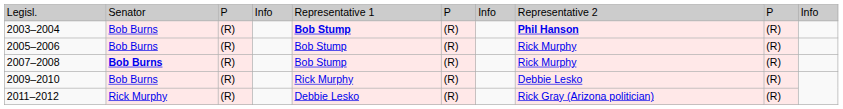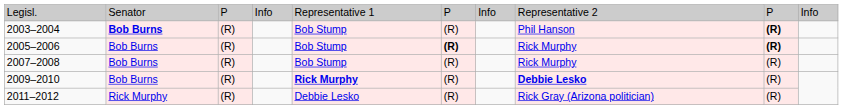(133, 29) normal -> (135, 29) bold
(323, 29) bold -> (321, 29) normal
(548, 29) bold -> (546, 29) normal
(774, 29) normal -> (774, 29) bold
(451, 46) normal -> (451, 46) bold
(774, 46) normal -> (774, 46) bold
(135, 63) bold -> (133, 63) normal
(324, 79) normal -> (326, 79) bold
(550, 79) normal -> (552, 79) bold
